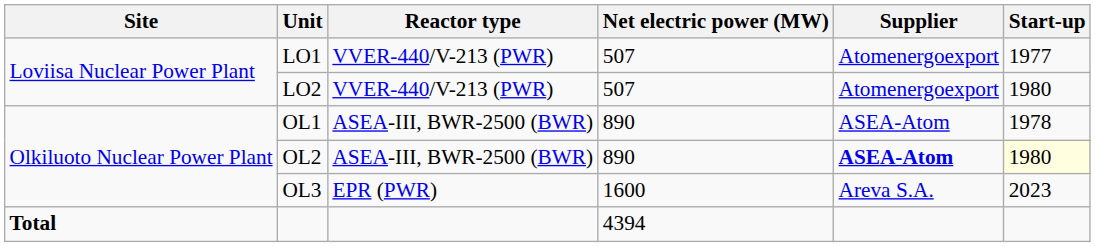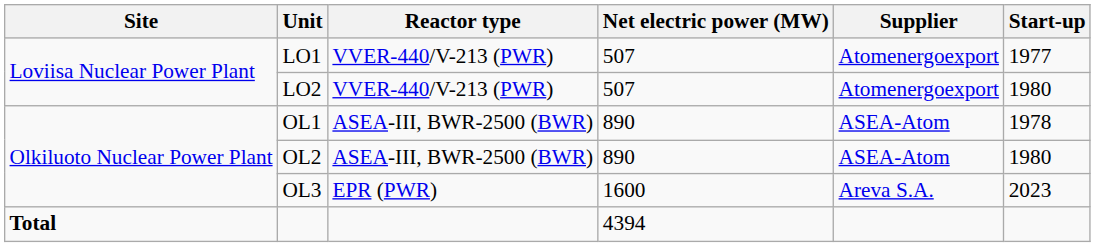(896, 156) bold -> (894, 156) normal
(1030, 156) lightyellow background -> (1030, 156) no background
